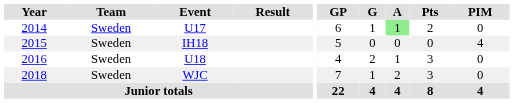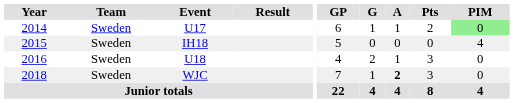(397, 27) lightgreen background -> (397, 27) no background
(480, 27) no background -> (480, 27) lightgreen background
(397, 75) normal -> (397, 75) bold
